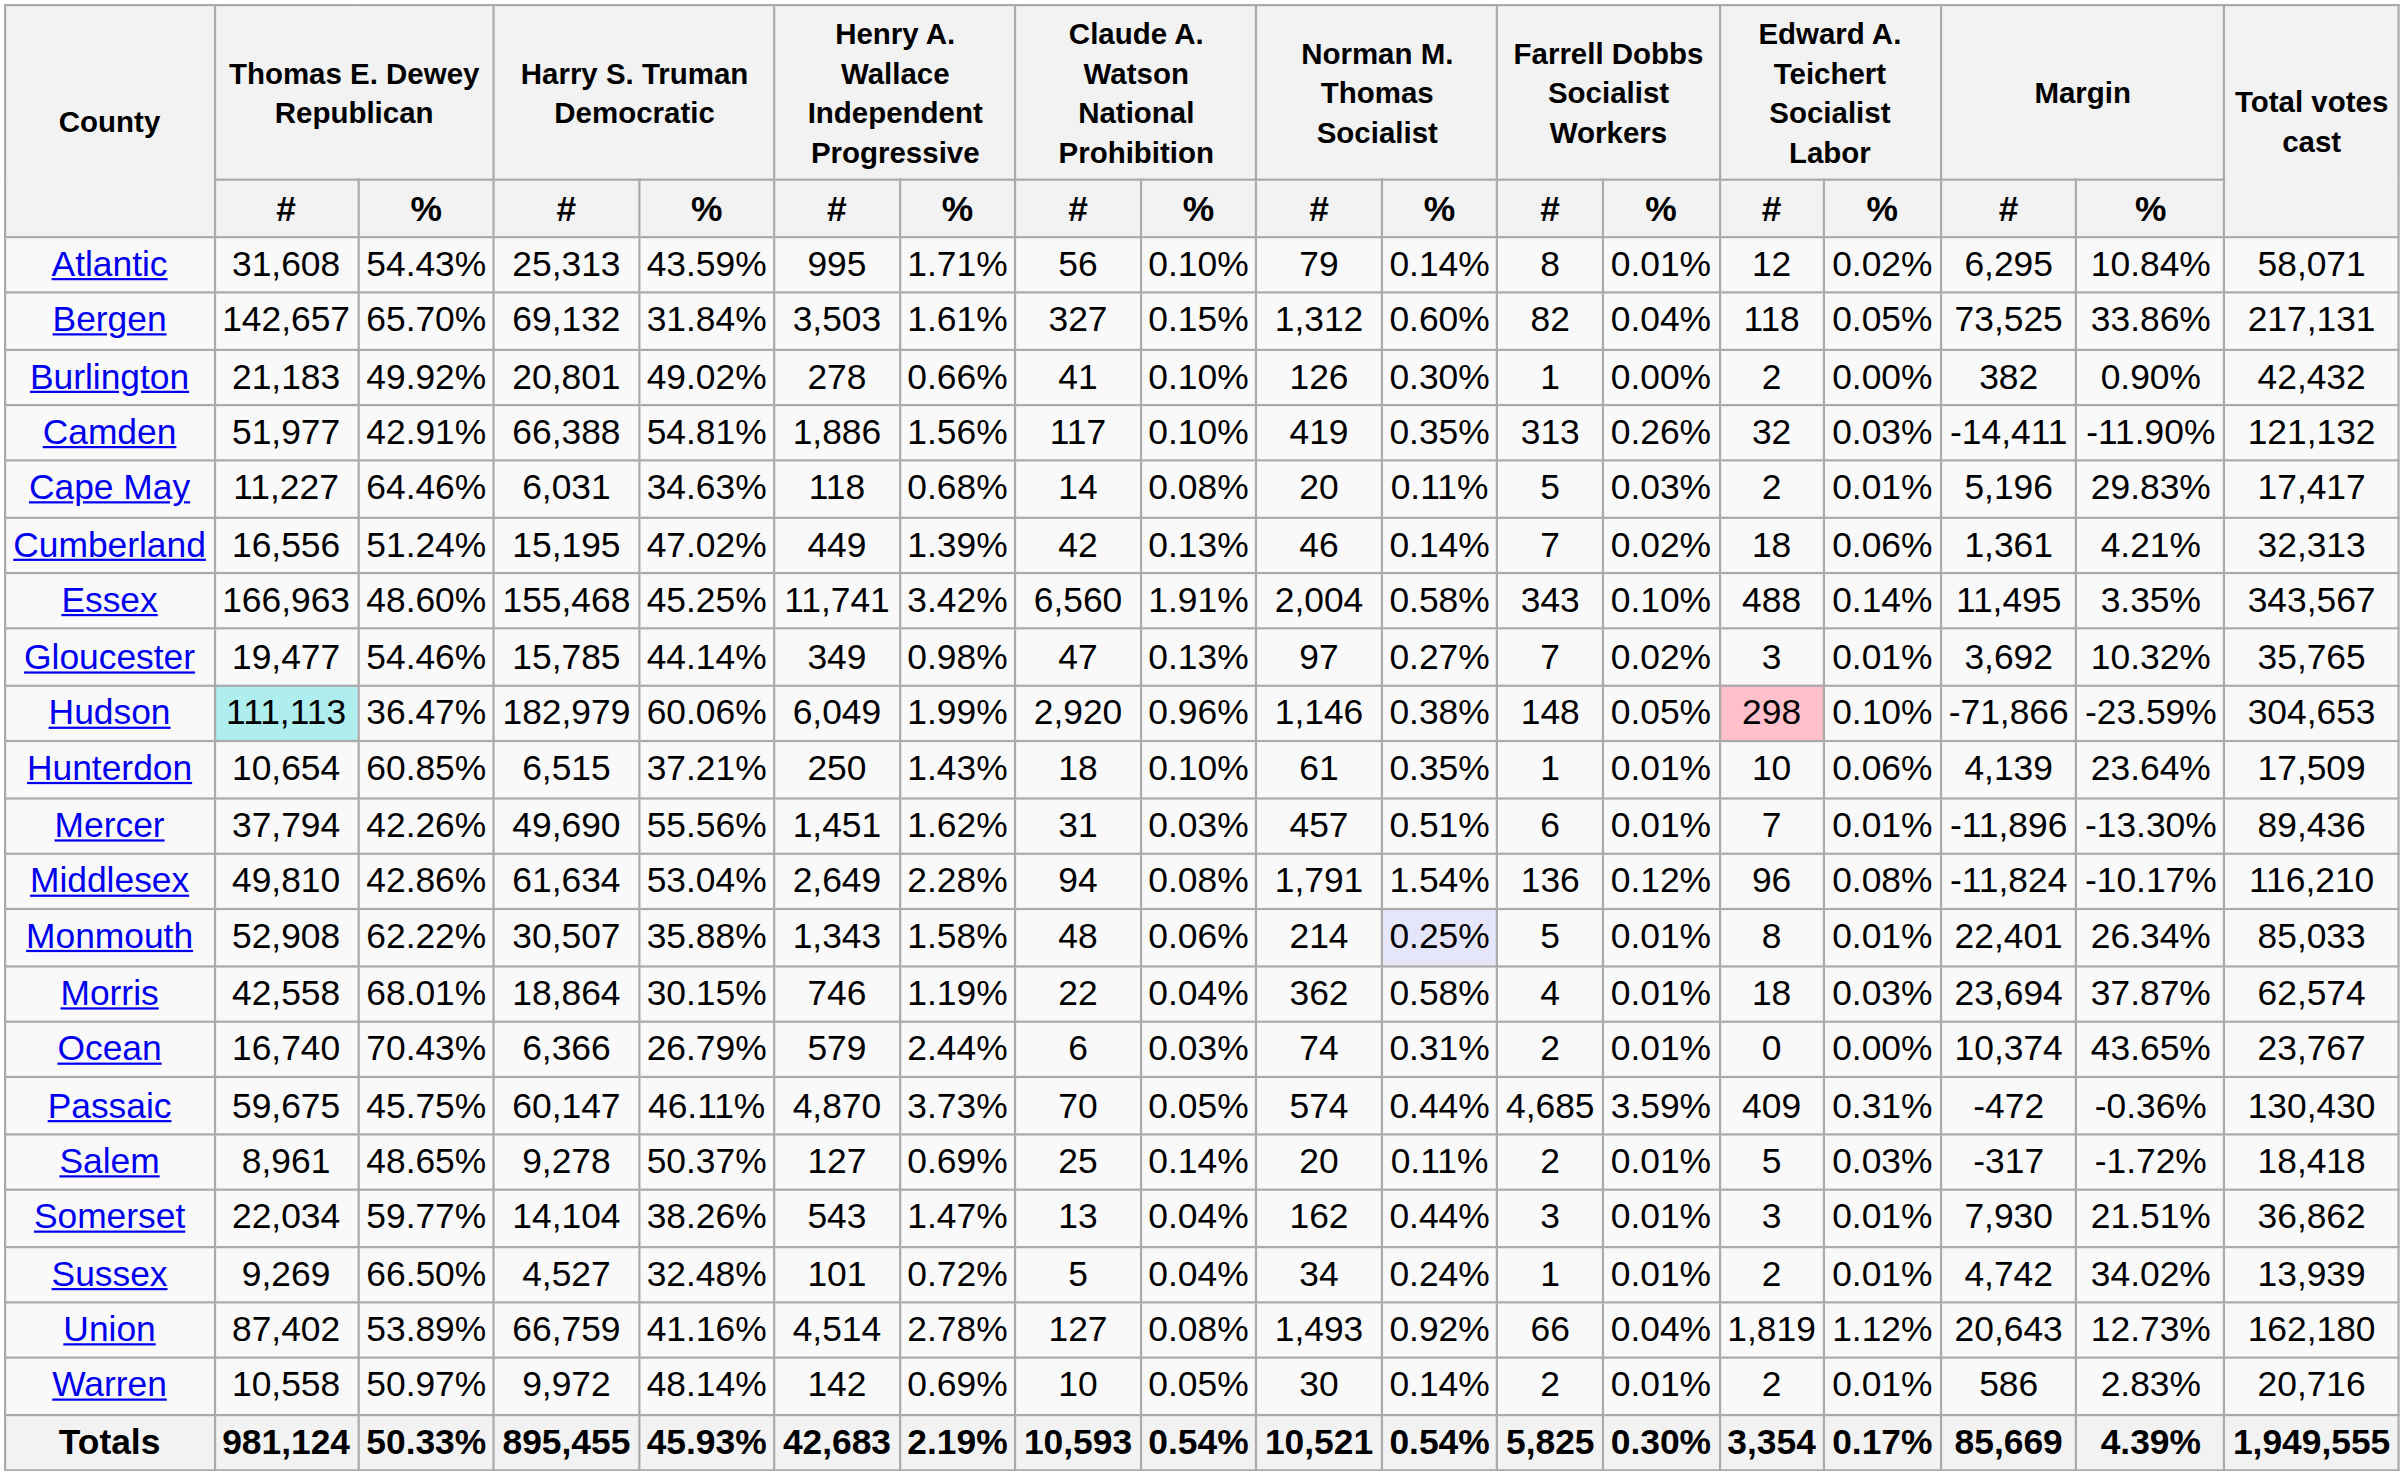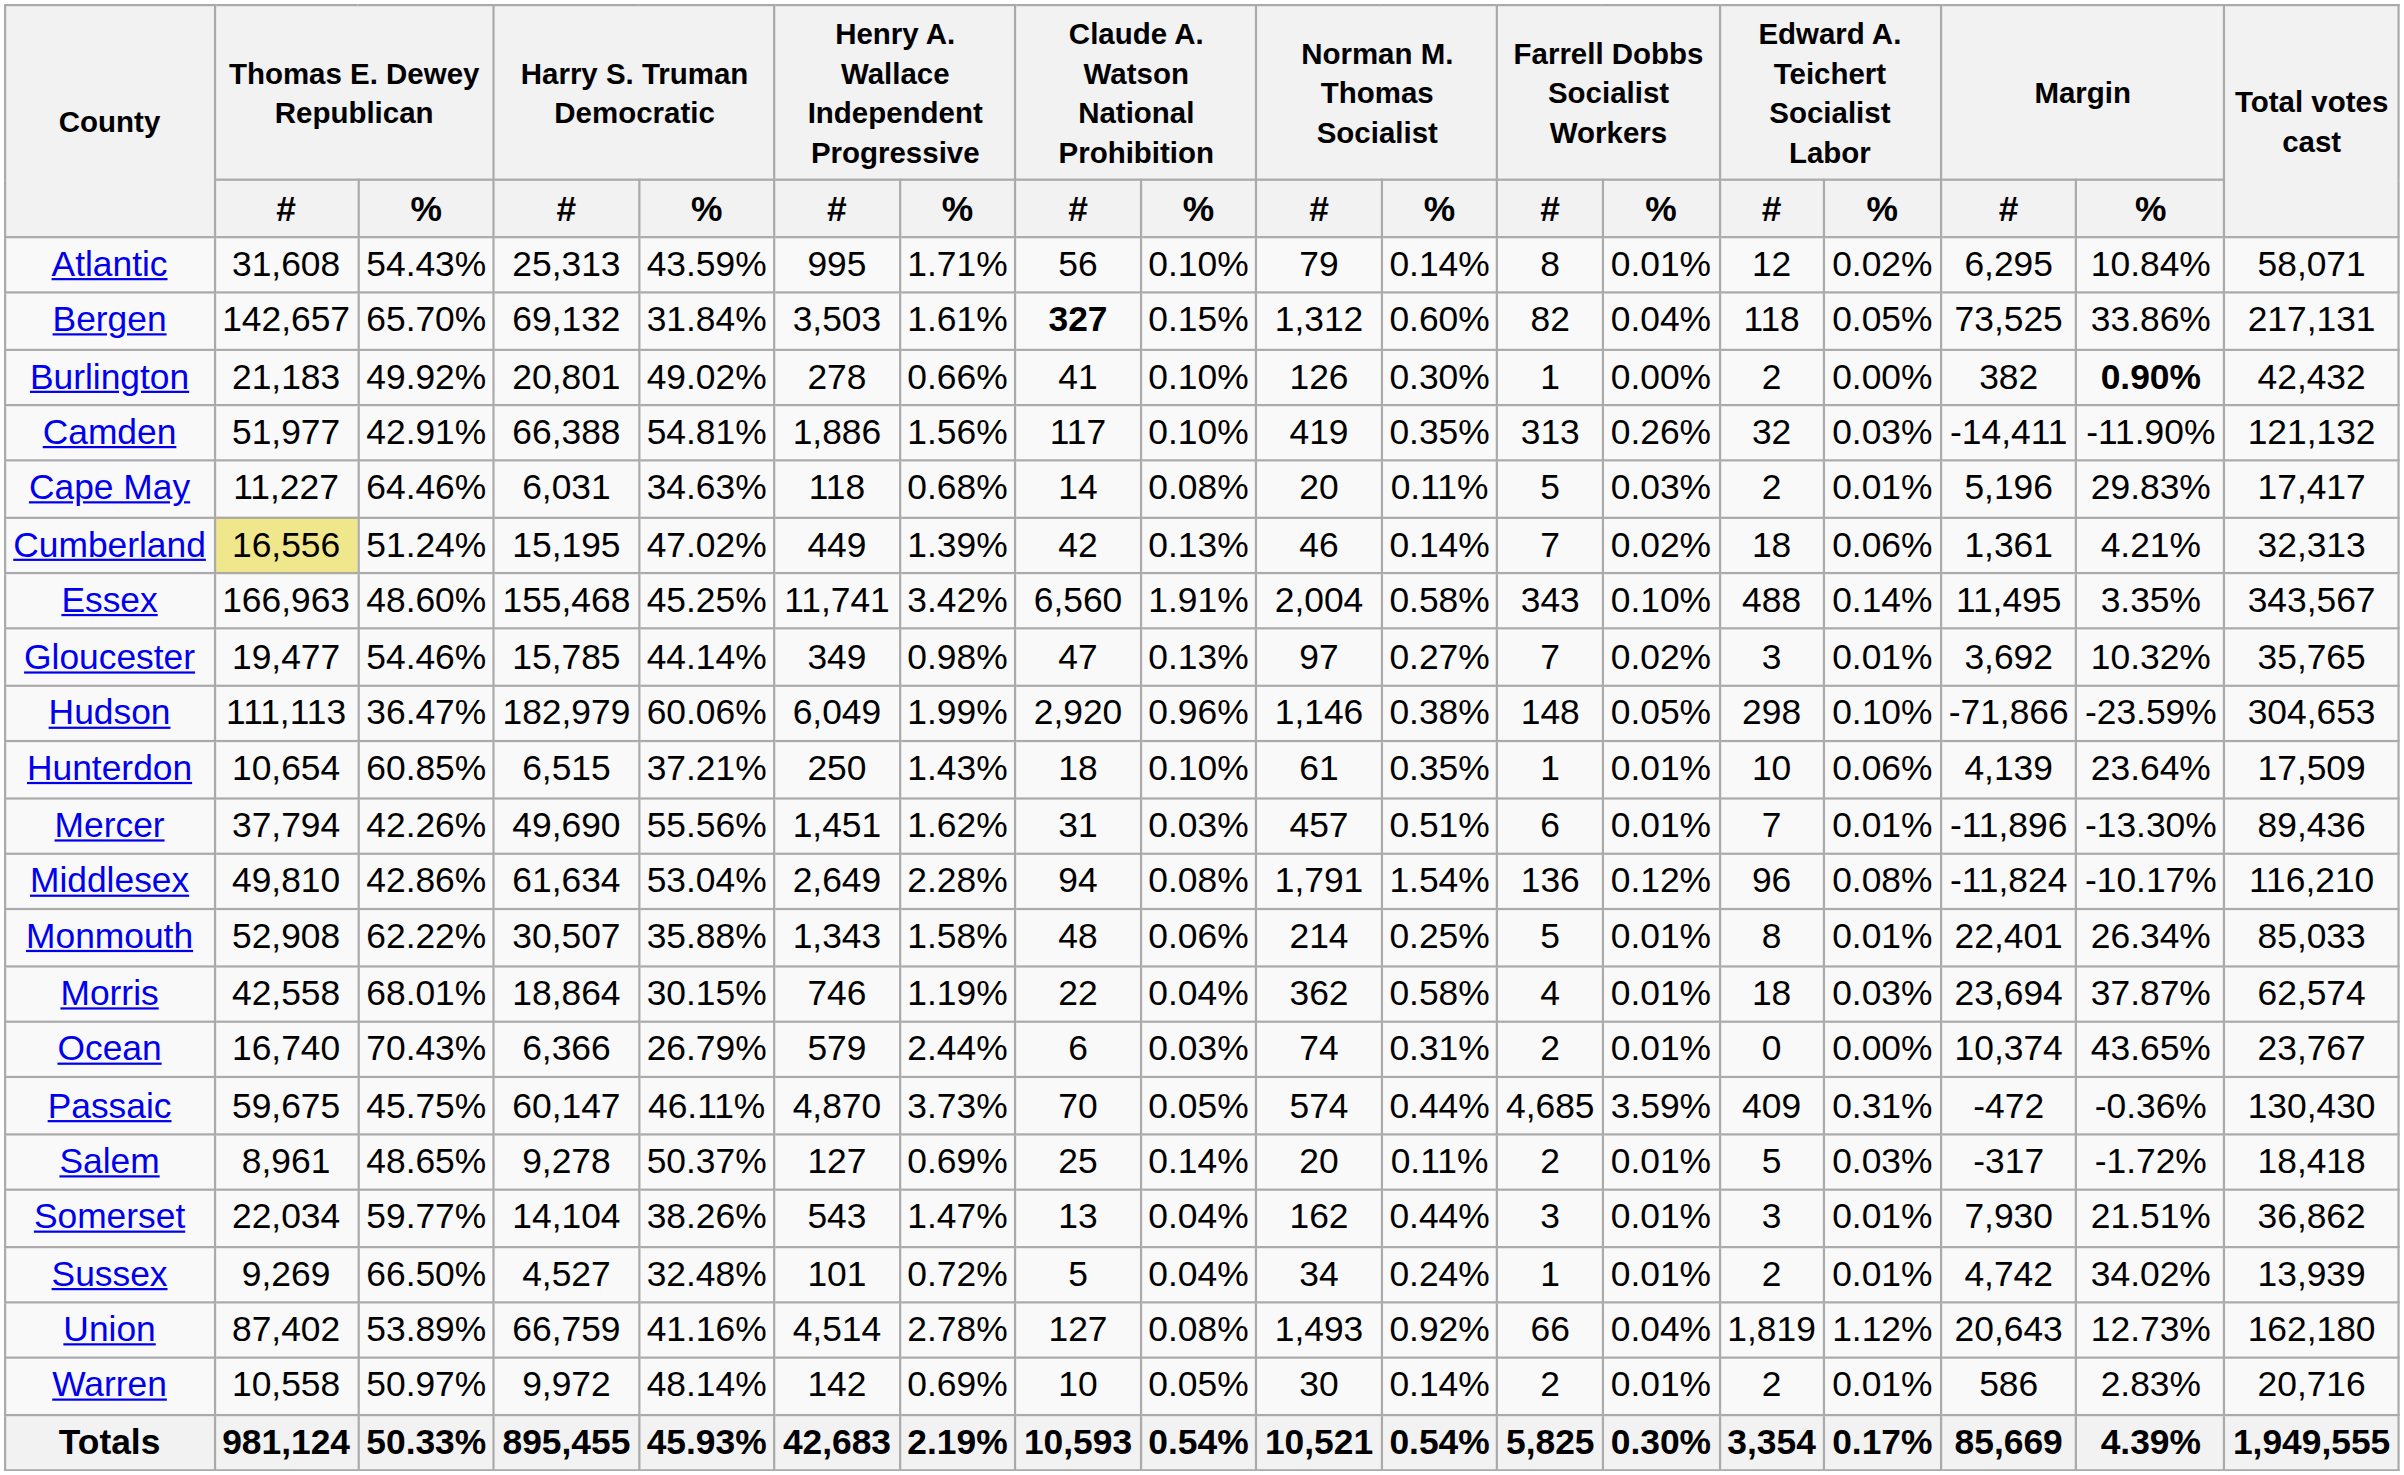(1078, 320) normal -> (1078, 320) bold
(2151, 376) normal -> (2151, 376) bold
(286, 544) no background -> (286, 544) khaki background
(286, 712) paleturquoise background -> (286, 712) no background
(1772, 712) pink background -> (1772, 712) no background
(1440, 936) lavender background -> (1440, 936) no background
